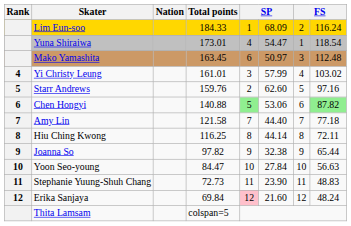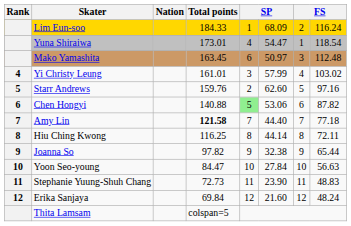(328, 105) lightgreen background -> (328, 105) no background
(213, 120) normal -> (213, 120) bold
(249, 197) pink background -> (249, 197) no background
